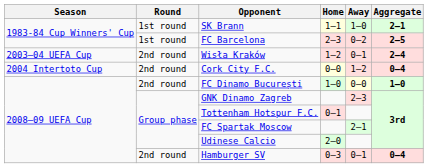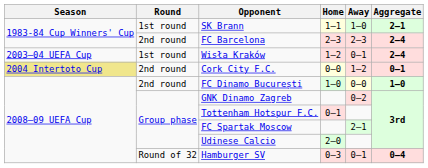(162, 40) 1st round -> (162, 40) 2nd round
(359, 40) 0–2 -> (359, 40) 2–3
(397, 40) 2–5 -> (397, 40) 2–4
(162, 55) 2nd round -> (162, 55) 1st round
(54, 69) no background -> (54, 69) khaki background
(397, 69) 0–4 -> (397, 69) 0–1
(359, 98) 2–3 -> (359, 98) 0–2
(162, 156) 2nd round -> (168, 156) Round of 32
